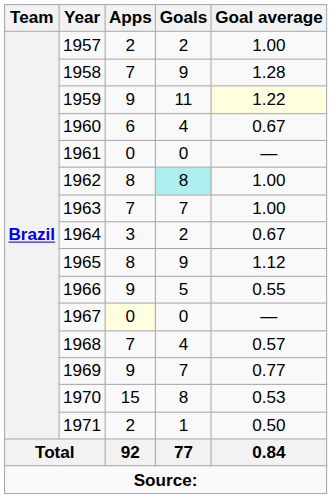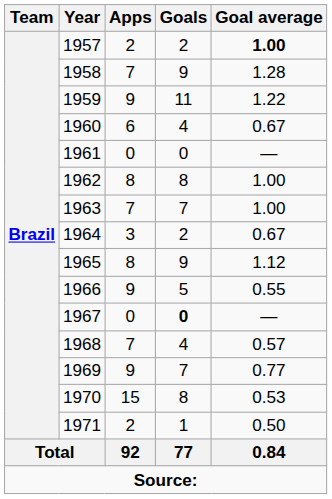(269, 45) normal -> (269, 45) bold
(269, 99) lightyellow background -> (269, 99) no background
(183, 180) paleturquoise background -> (183, 180) no background
(130, 316) lightyellow background -> (130, 316) no background
(183, 316) normal -> (183, 316) bold
